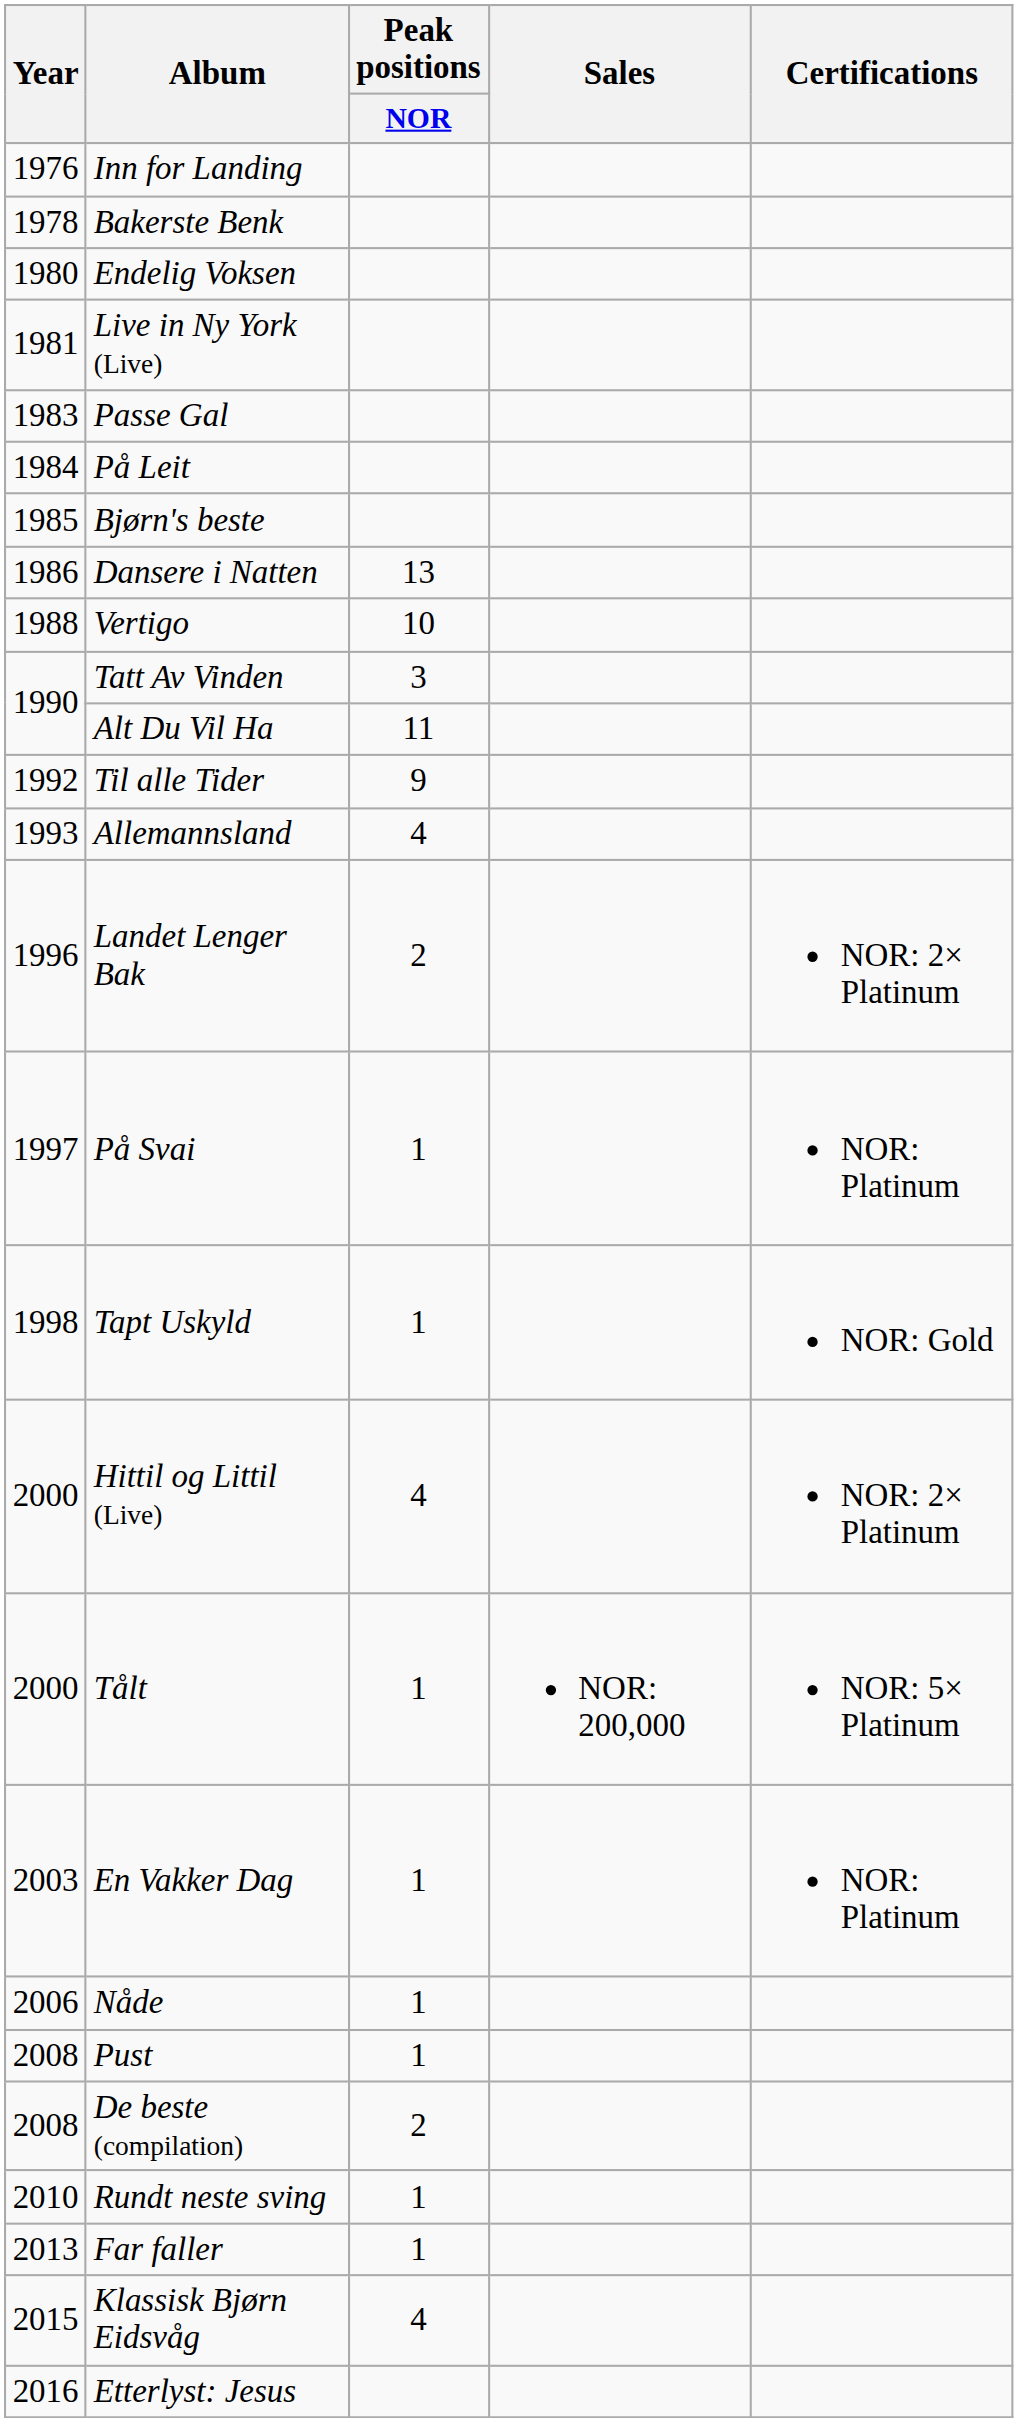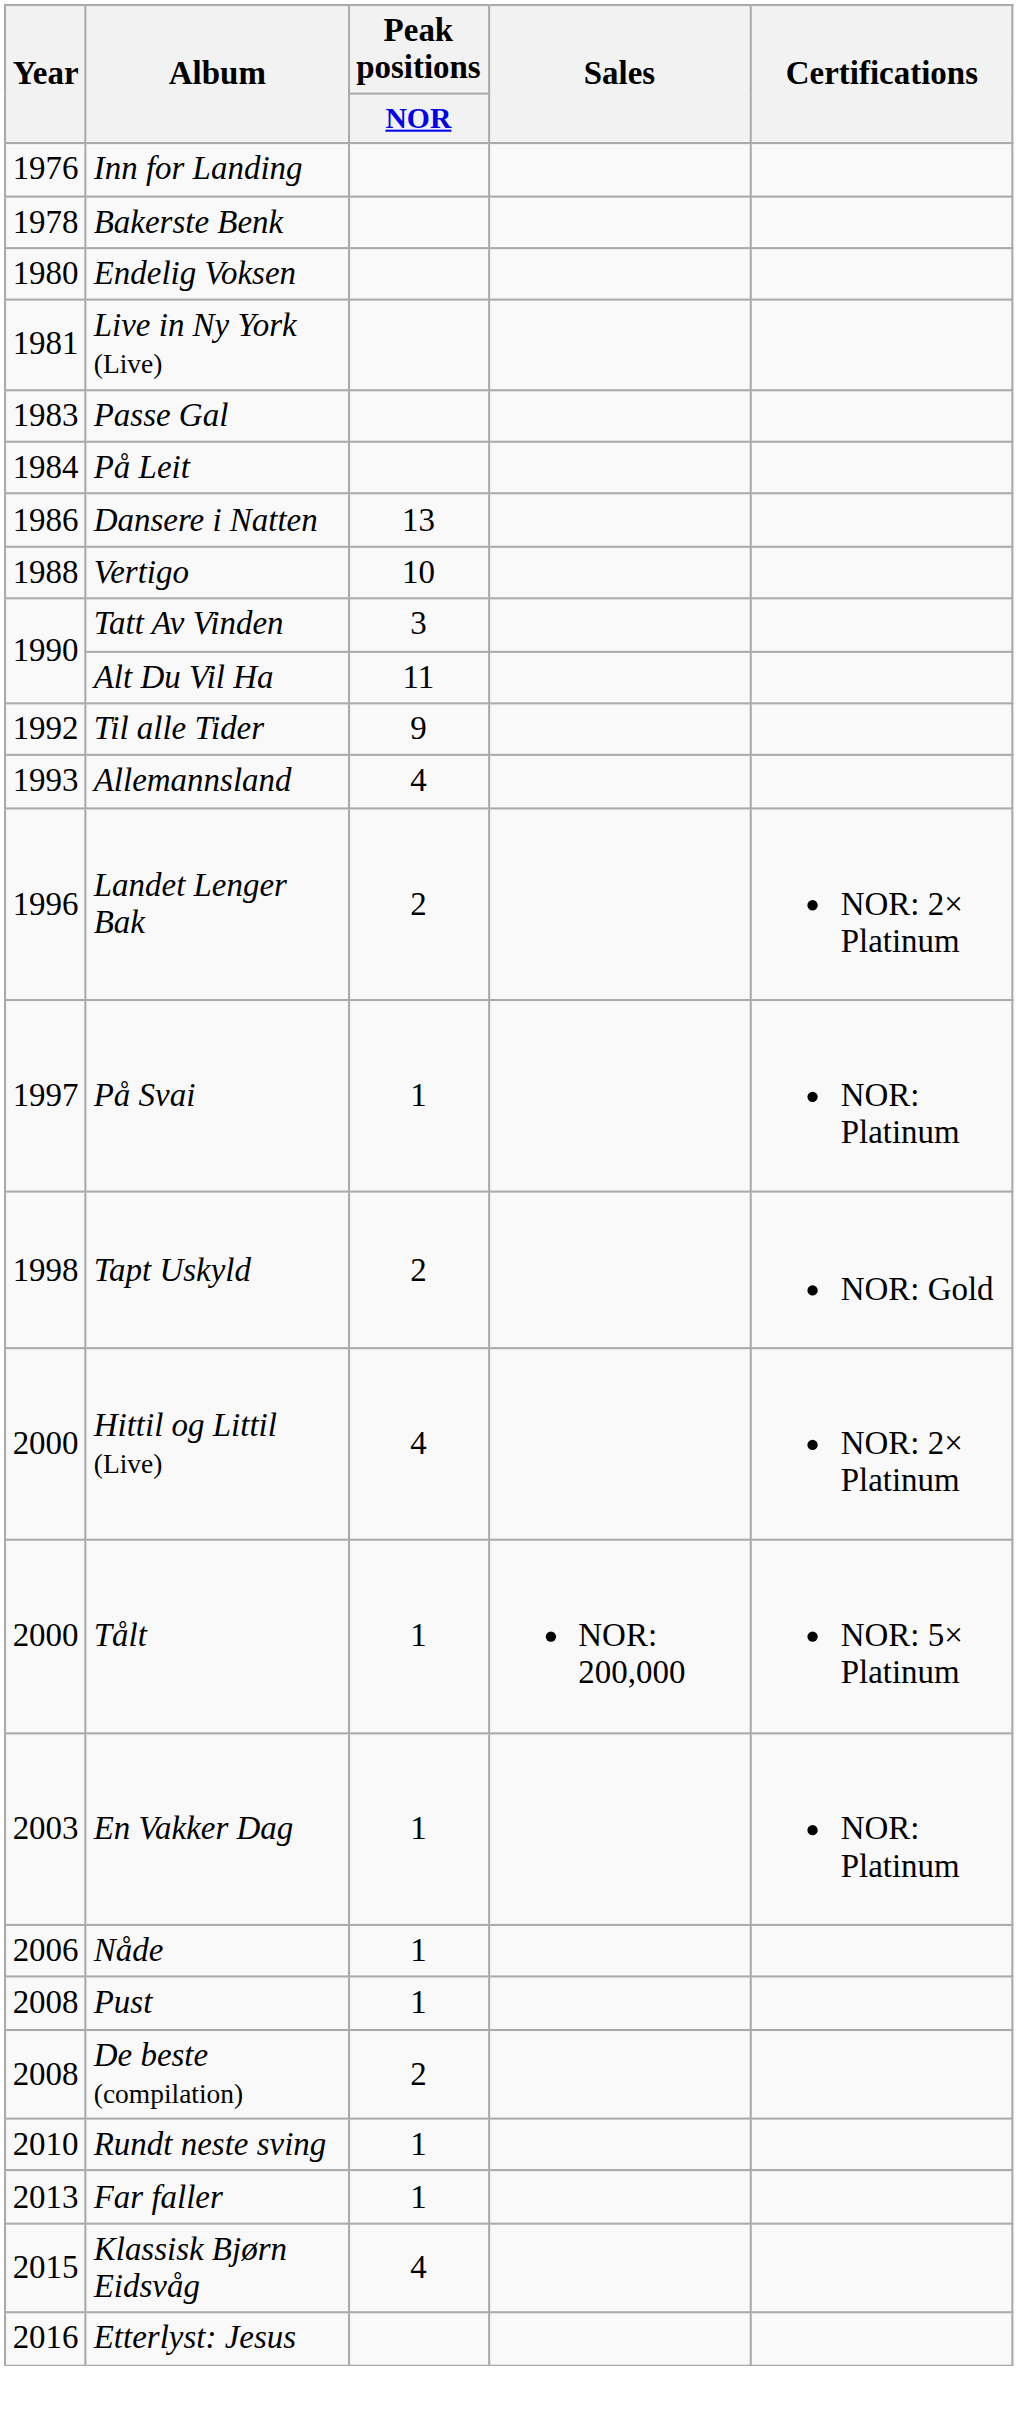- row: (179, 519)
(418, 1321) 1 -> (418, 1269) 2
